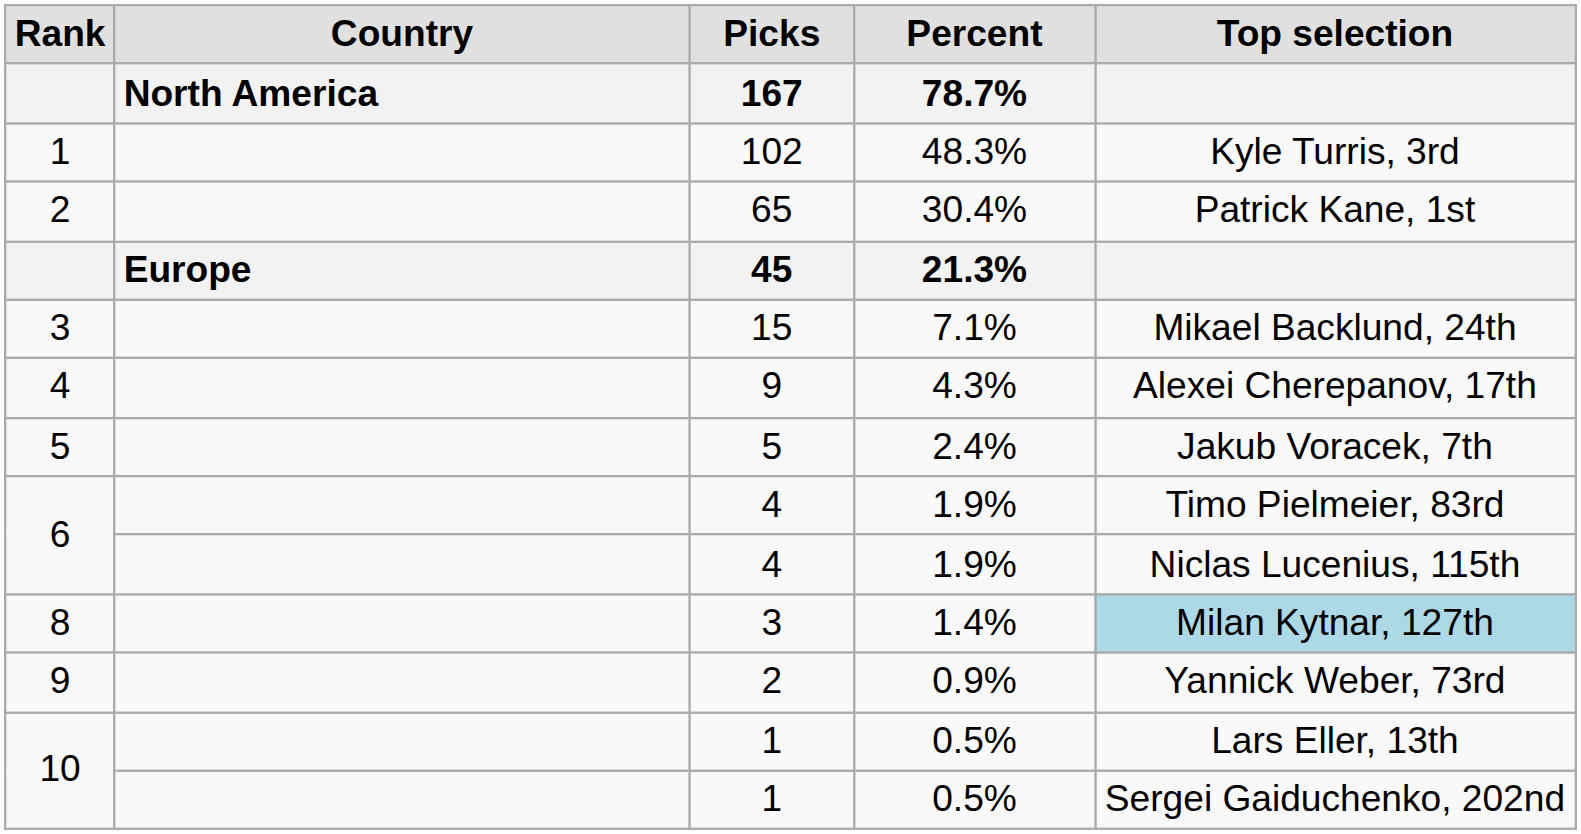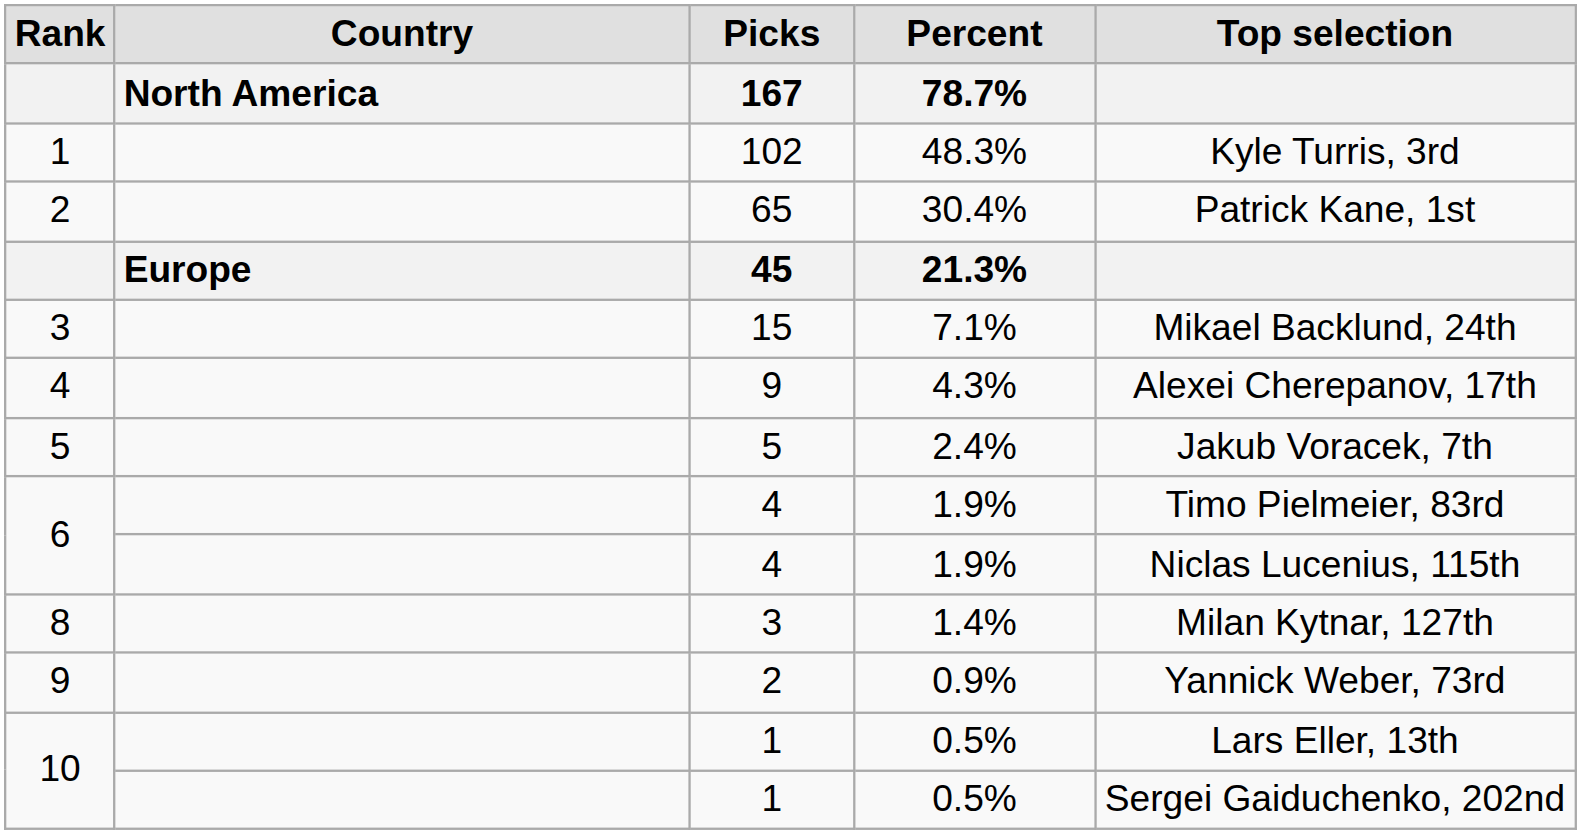(1335, 622) lightblue background -> (1335, 622) no background
